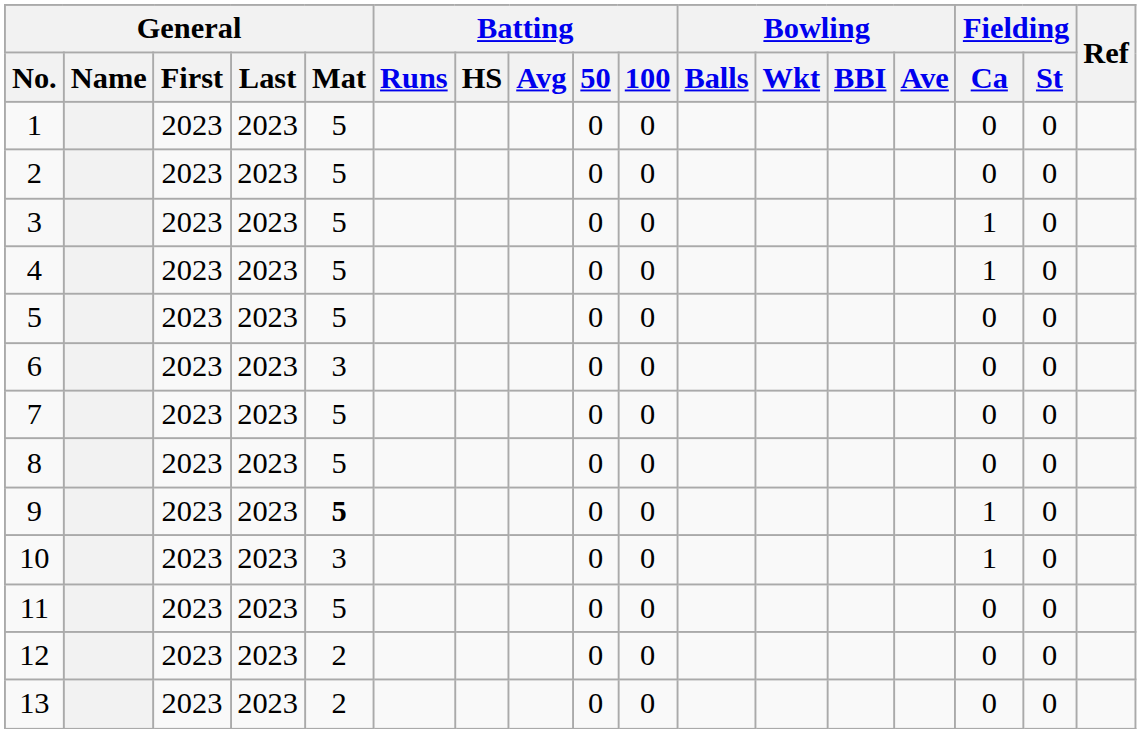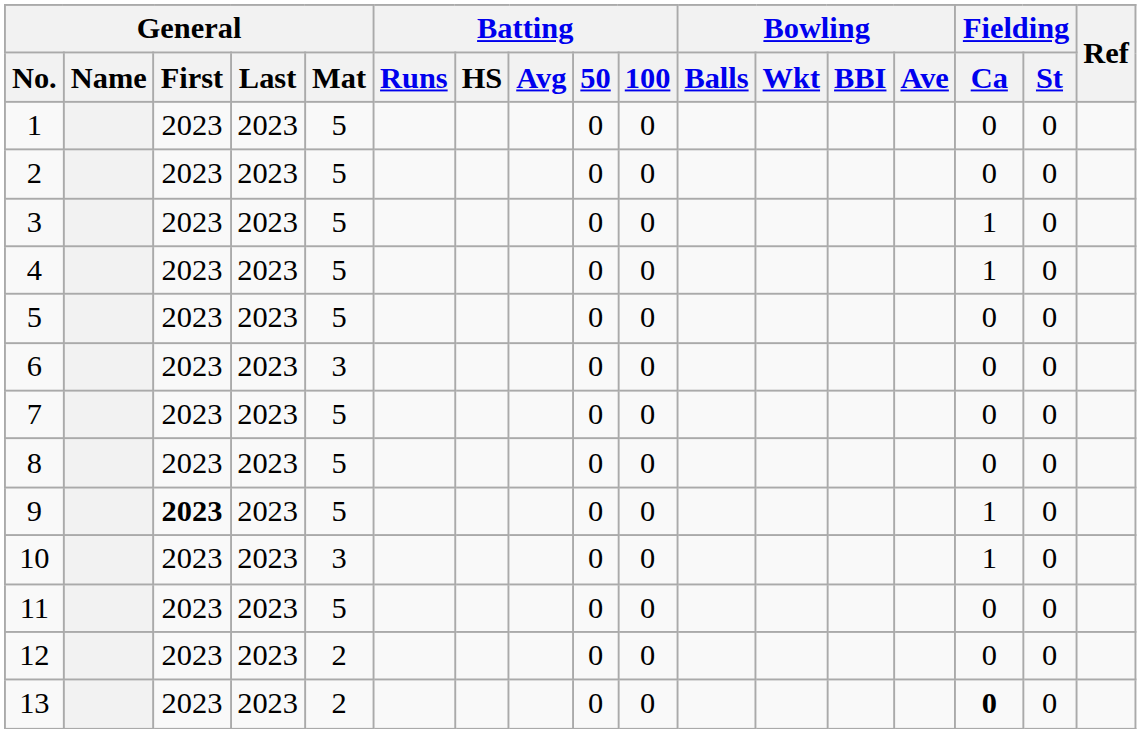(192, 510) normal -> (192, 510) bold
(339, 510) bold -> (339, 510) normal
(989, 703) normal -> (989, 703) bold
